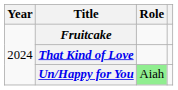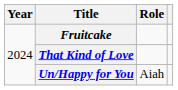(152, 74) lightgreen background -> (152, 74) no background
